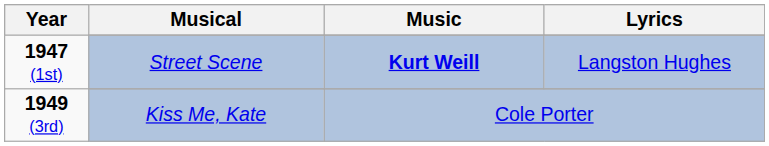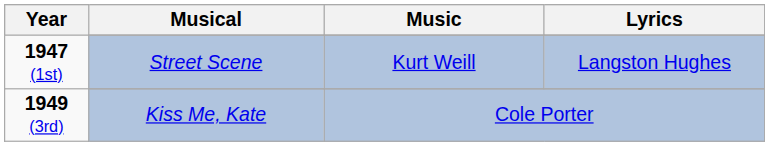(434, 61) bold -> (434, 61) normal
